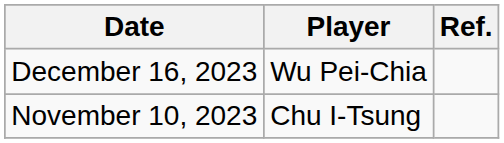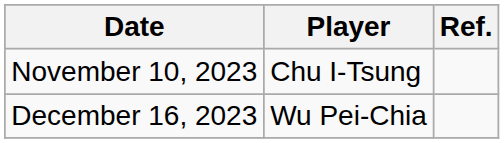rows swapped: (134, 115) <-> (134, 71)
